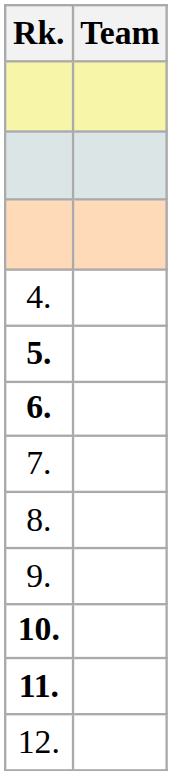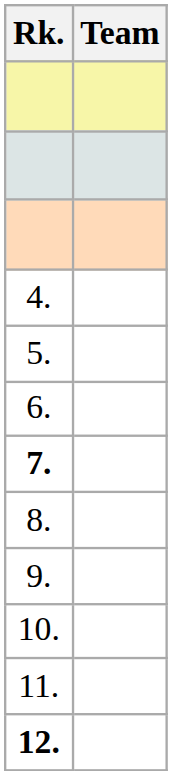(39, 352) bold -> (39, 352) normal
(39, 408) bold -> (39, 408) normal
(39, 463) normal -> (39, 463) bold
(39, 630) bold -> (39, 630) normal
(39, 686) bold -> (39, 686) normal
(39, 741) normal -> (39, 741) bold
